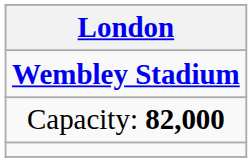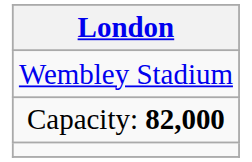(126, 73) bold -> (126, 73) normal
